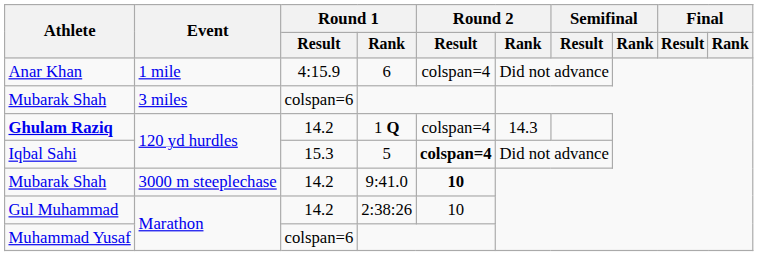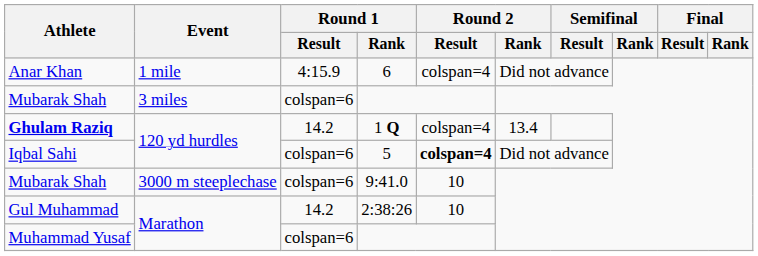(523, 127) 14.3 -> (523, 127) 13.4
(319, 154) 15.3 -> (319, 154) colspan=6
(319, 182) 14.2 -> (319, 182) colspan=6
(456, 182) bold -> (456, 182) normal
